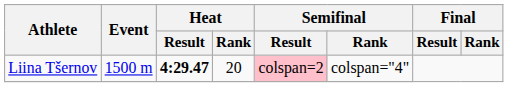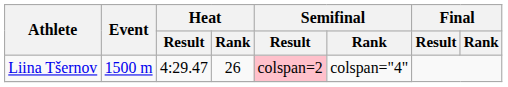(184, 68) bold -> (184, 68) normal
(234, 68) 20 -> (233, 68) 26
